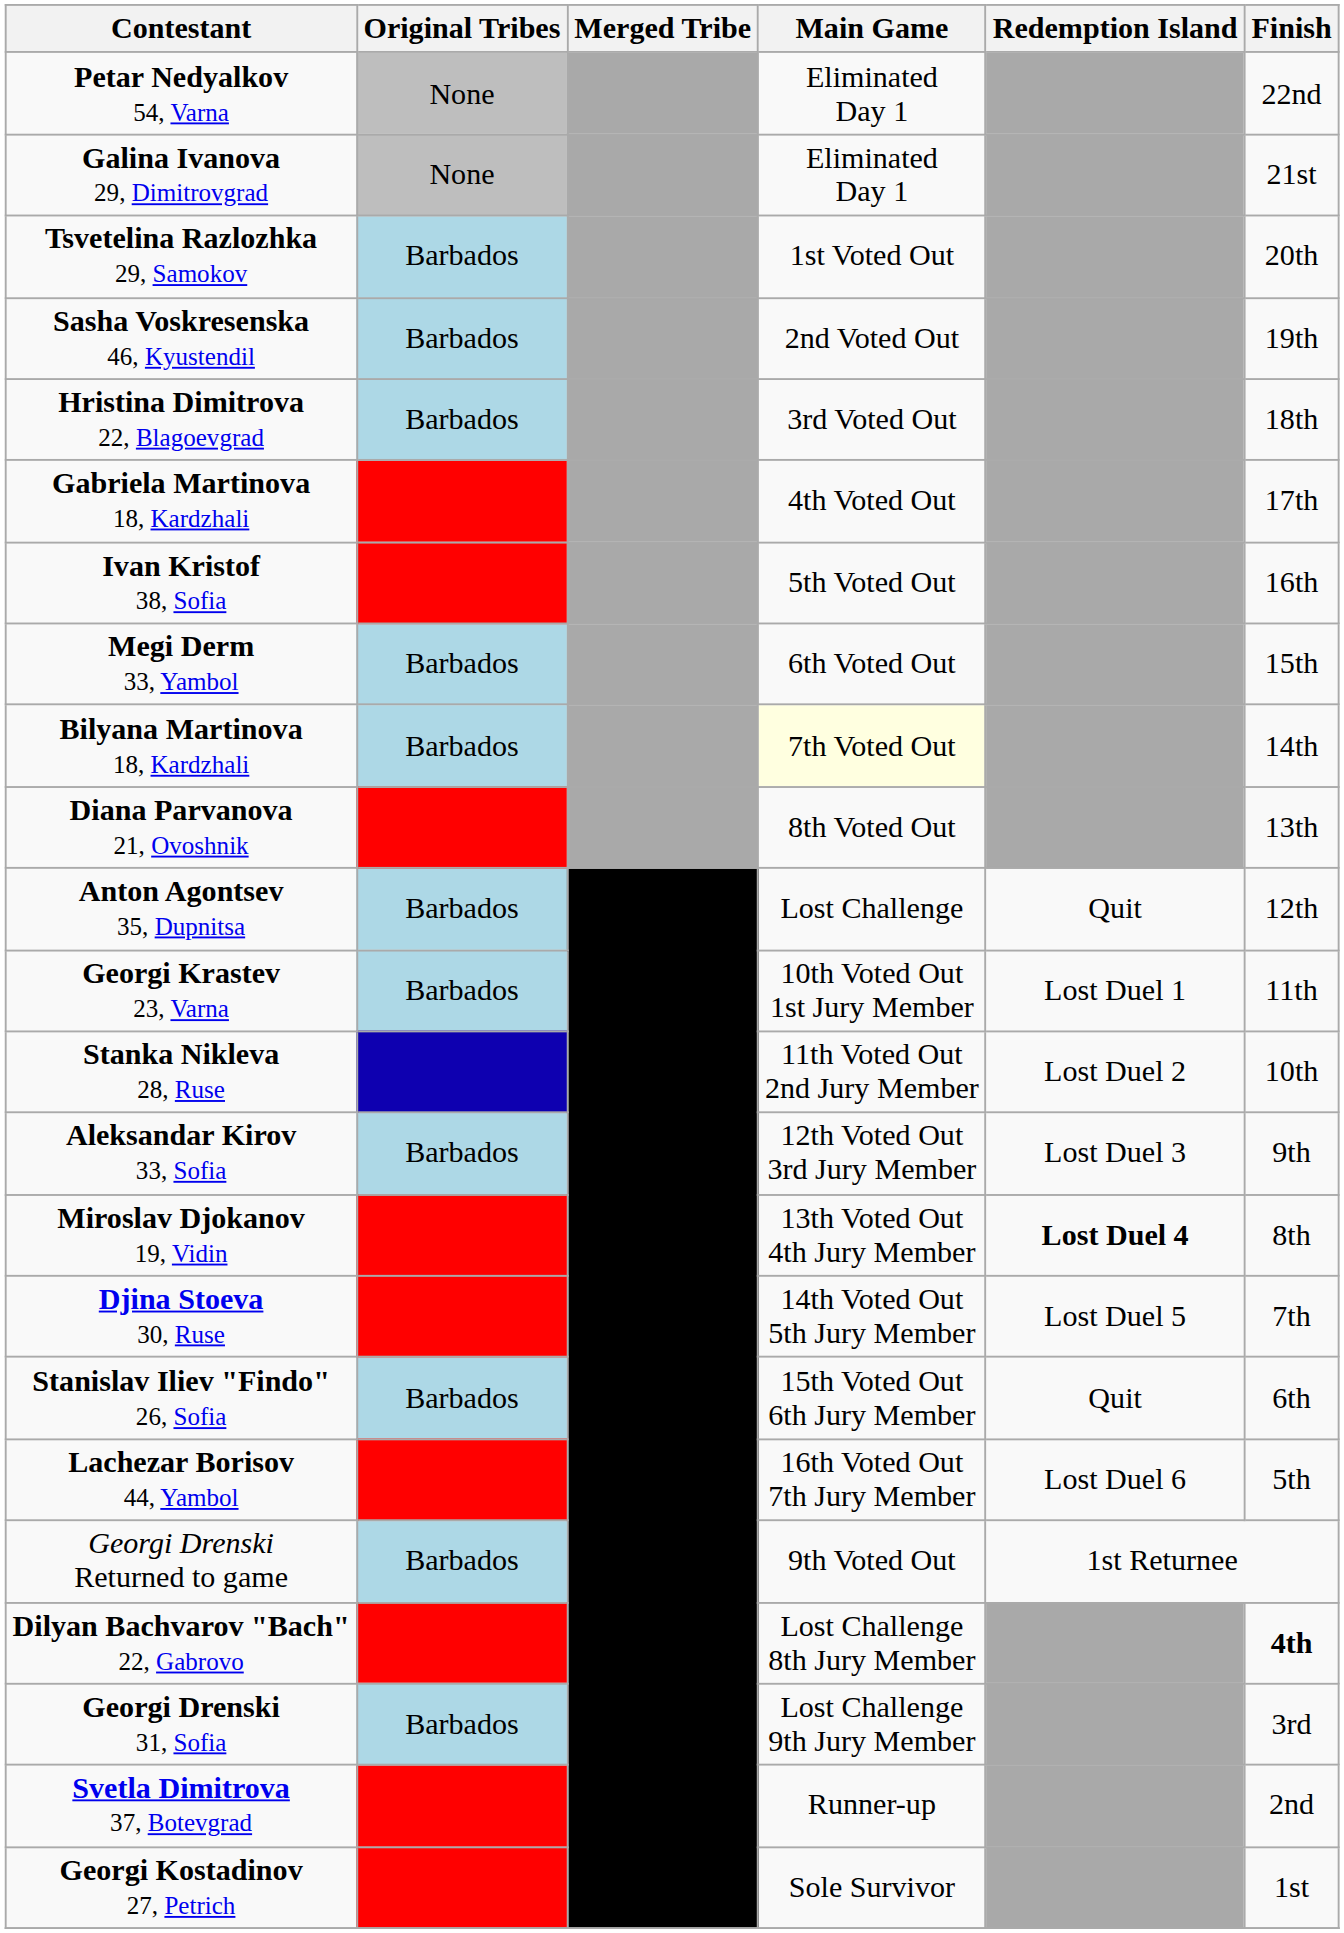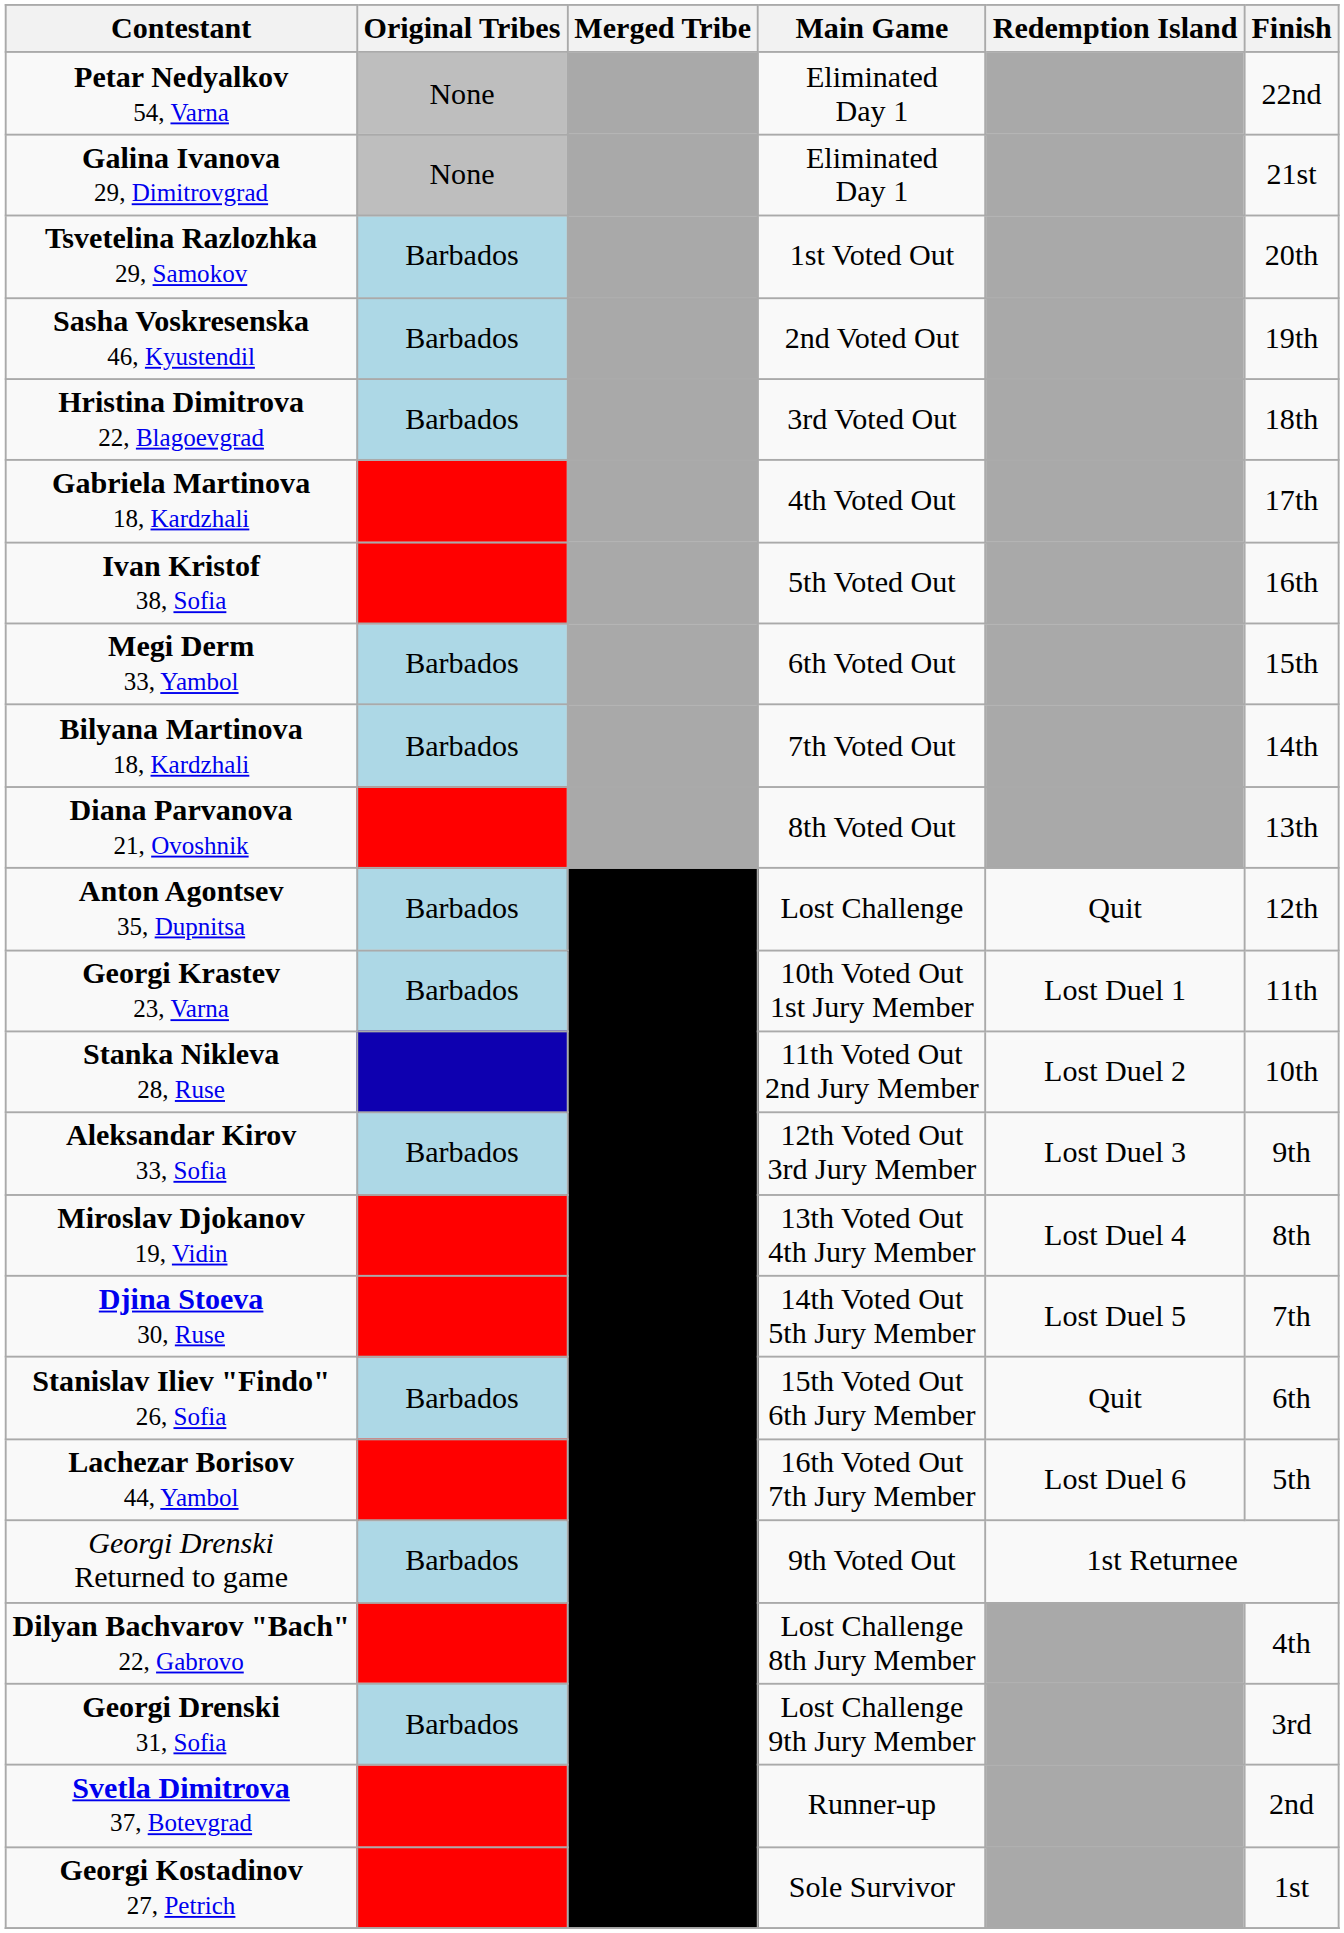(872, 745) lightyellow background -> (872, 745) no background
(1115, 1234) bold -> (1115, 1234) normal
(1292, 1642) bold -> (1292, 1642) normal
